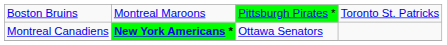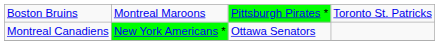(173, 31) bold -> (170, 31) normal
